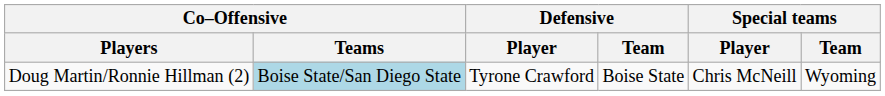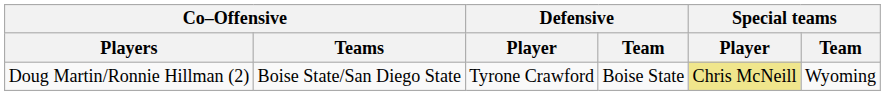(359, 76) lightblue background -> (359, 76) no background
(745, 76) no background -> (745, 76) khaki background
